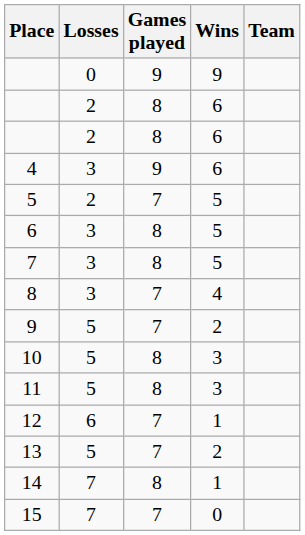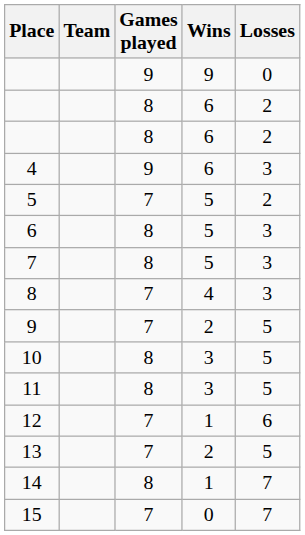columns swapped: (272, 31) <-> (91, 31)
